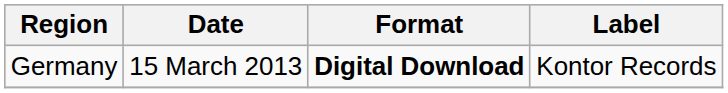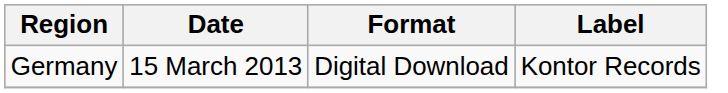(419, 66) bold -> (411, 66) normal
